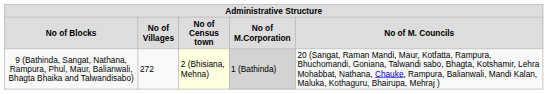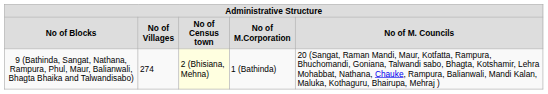(147, 69) 272 -> (147, 69) 274
(254, 69) lightgrey background -> (254, 69) no background
